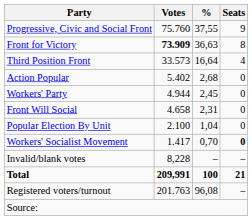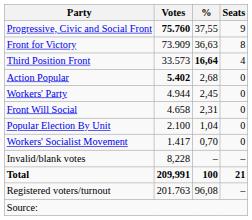(176, 28) normal -> (176, 28) bold
(176, 45) bold -> (176, 45) normal
(206, 61) normal -> (206, 61) bold
(178, 77) normal -> (178, 77) bold
(243, 142) bold -> (243, 142) normal
